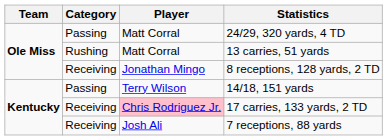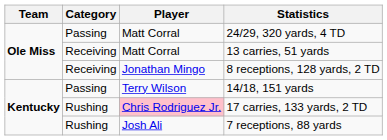(87, 51) Rushing -> (91, 51) Receiving
(91, 107) Receiving -> (87, 107) Rushing
(91, 125) Receiving -> (87, 125) Rushing
